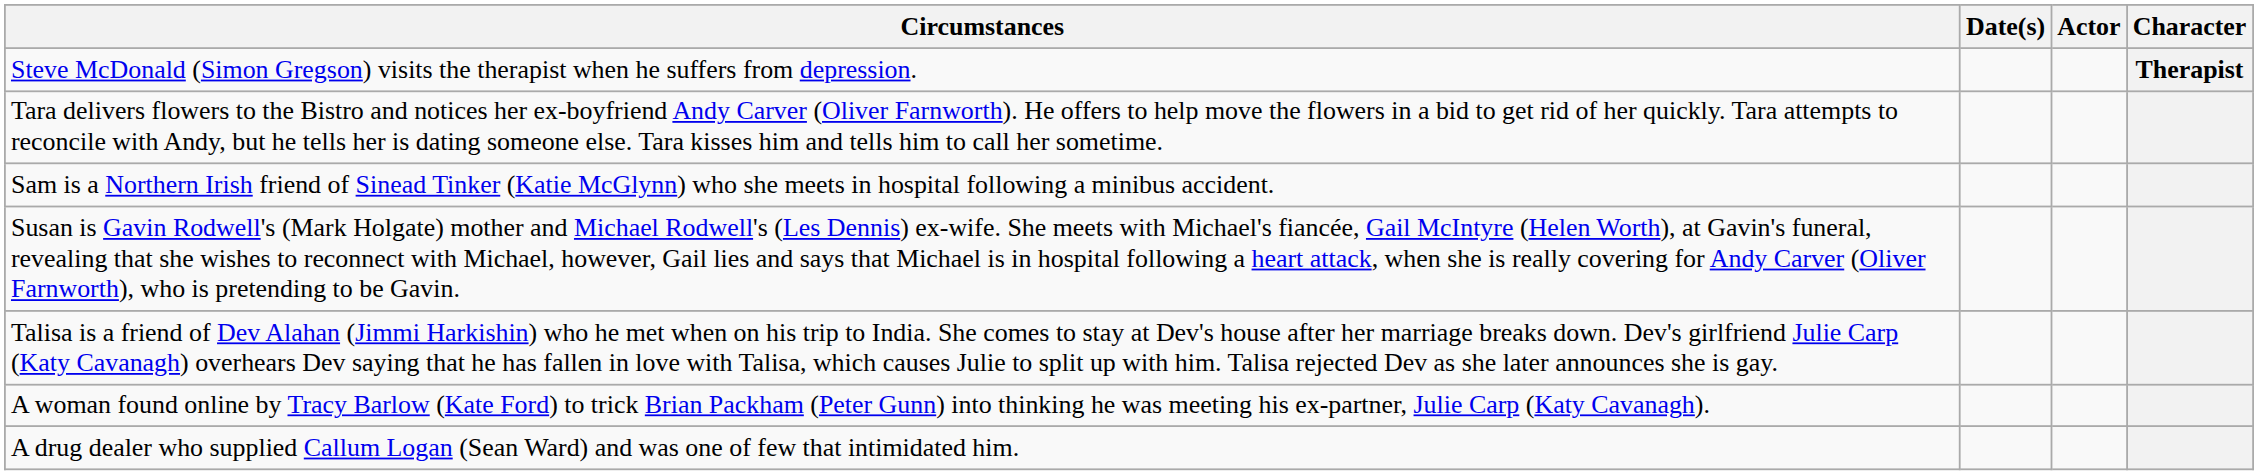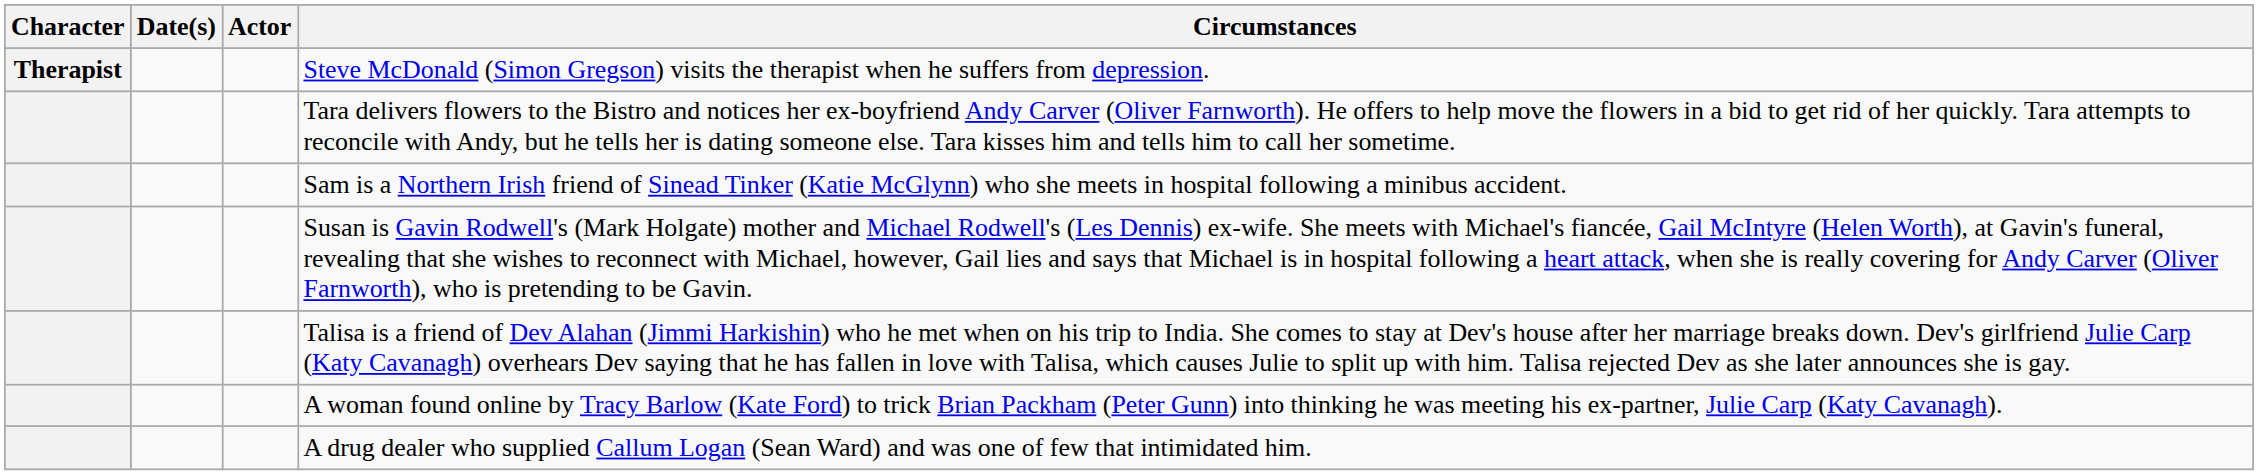columns swapped: (2189, 26) <-> (982, 26)
